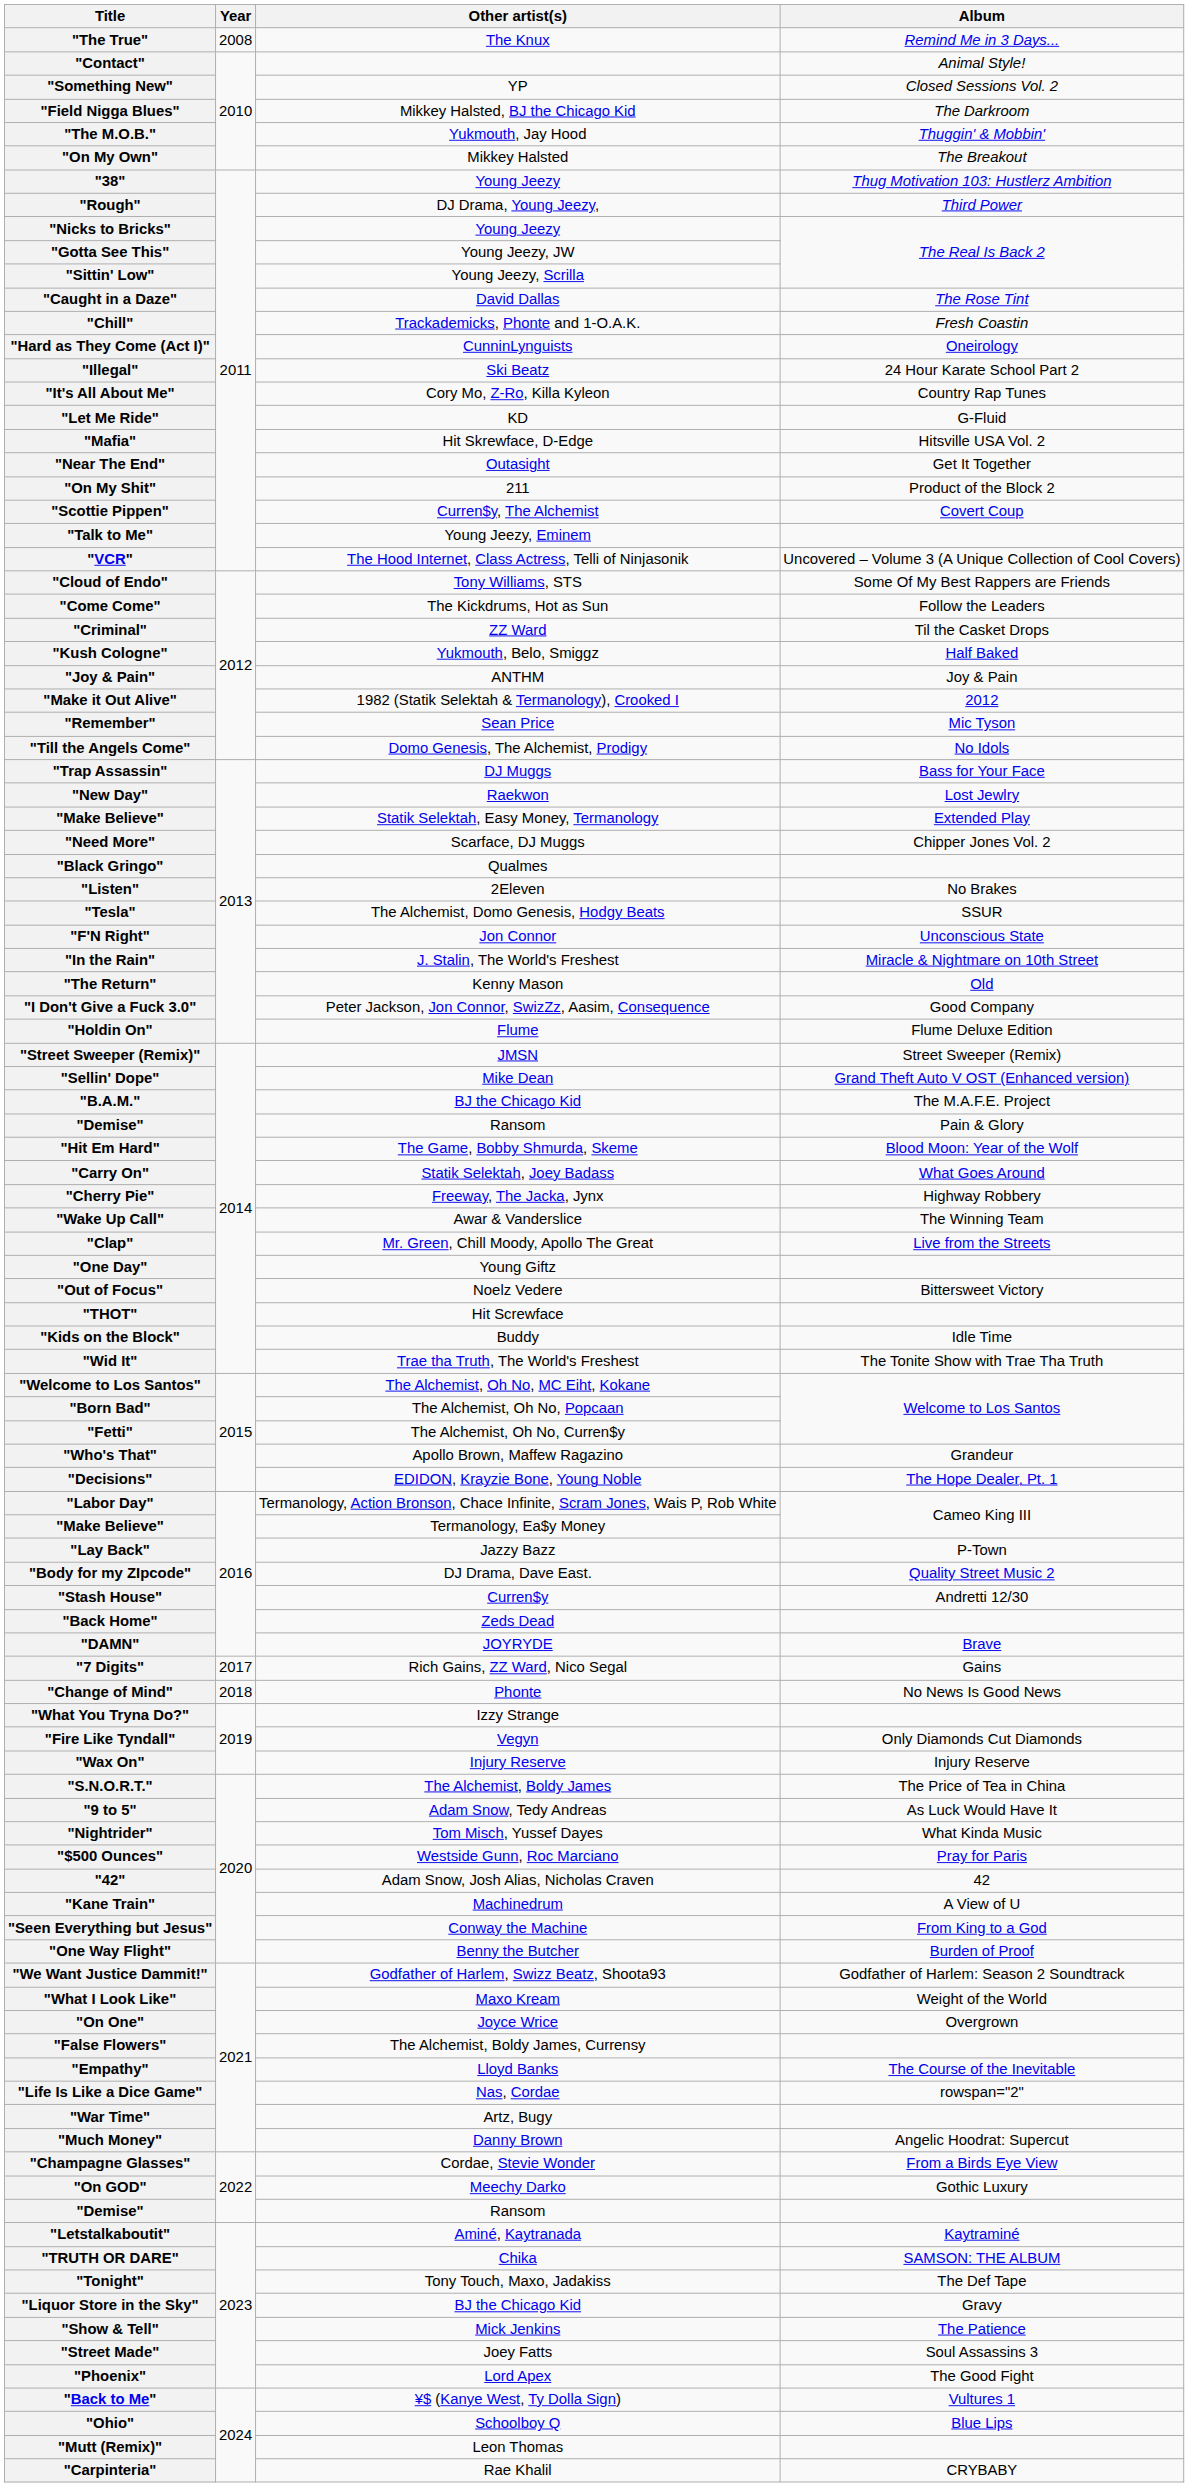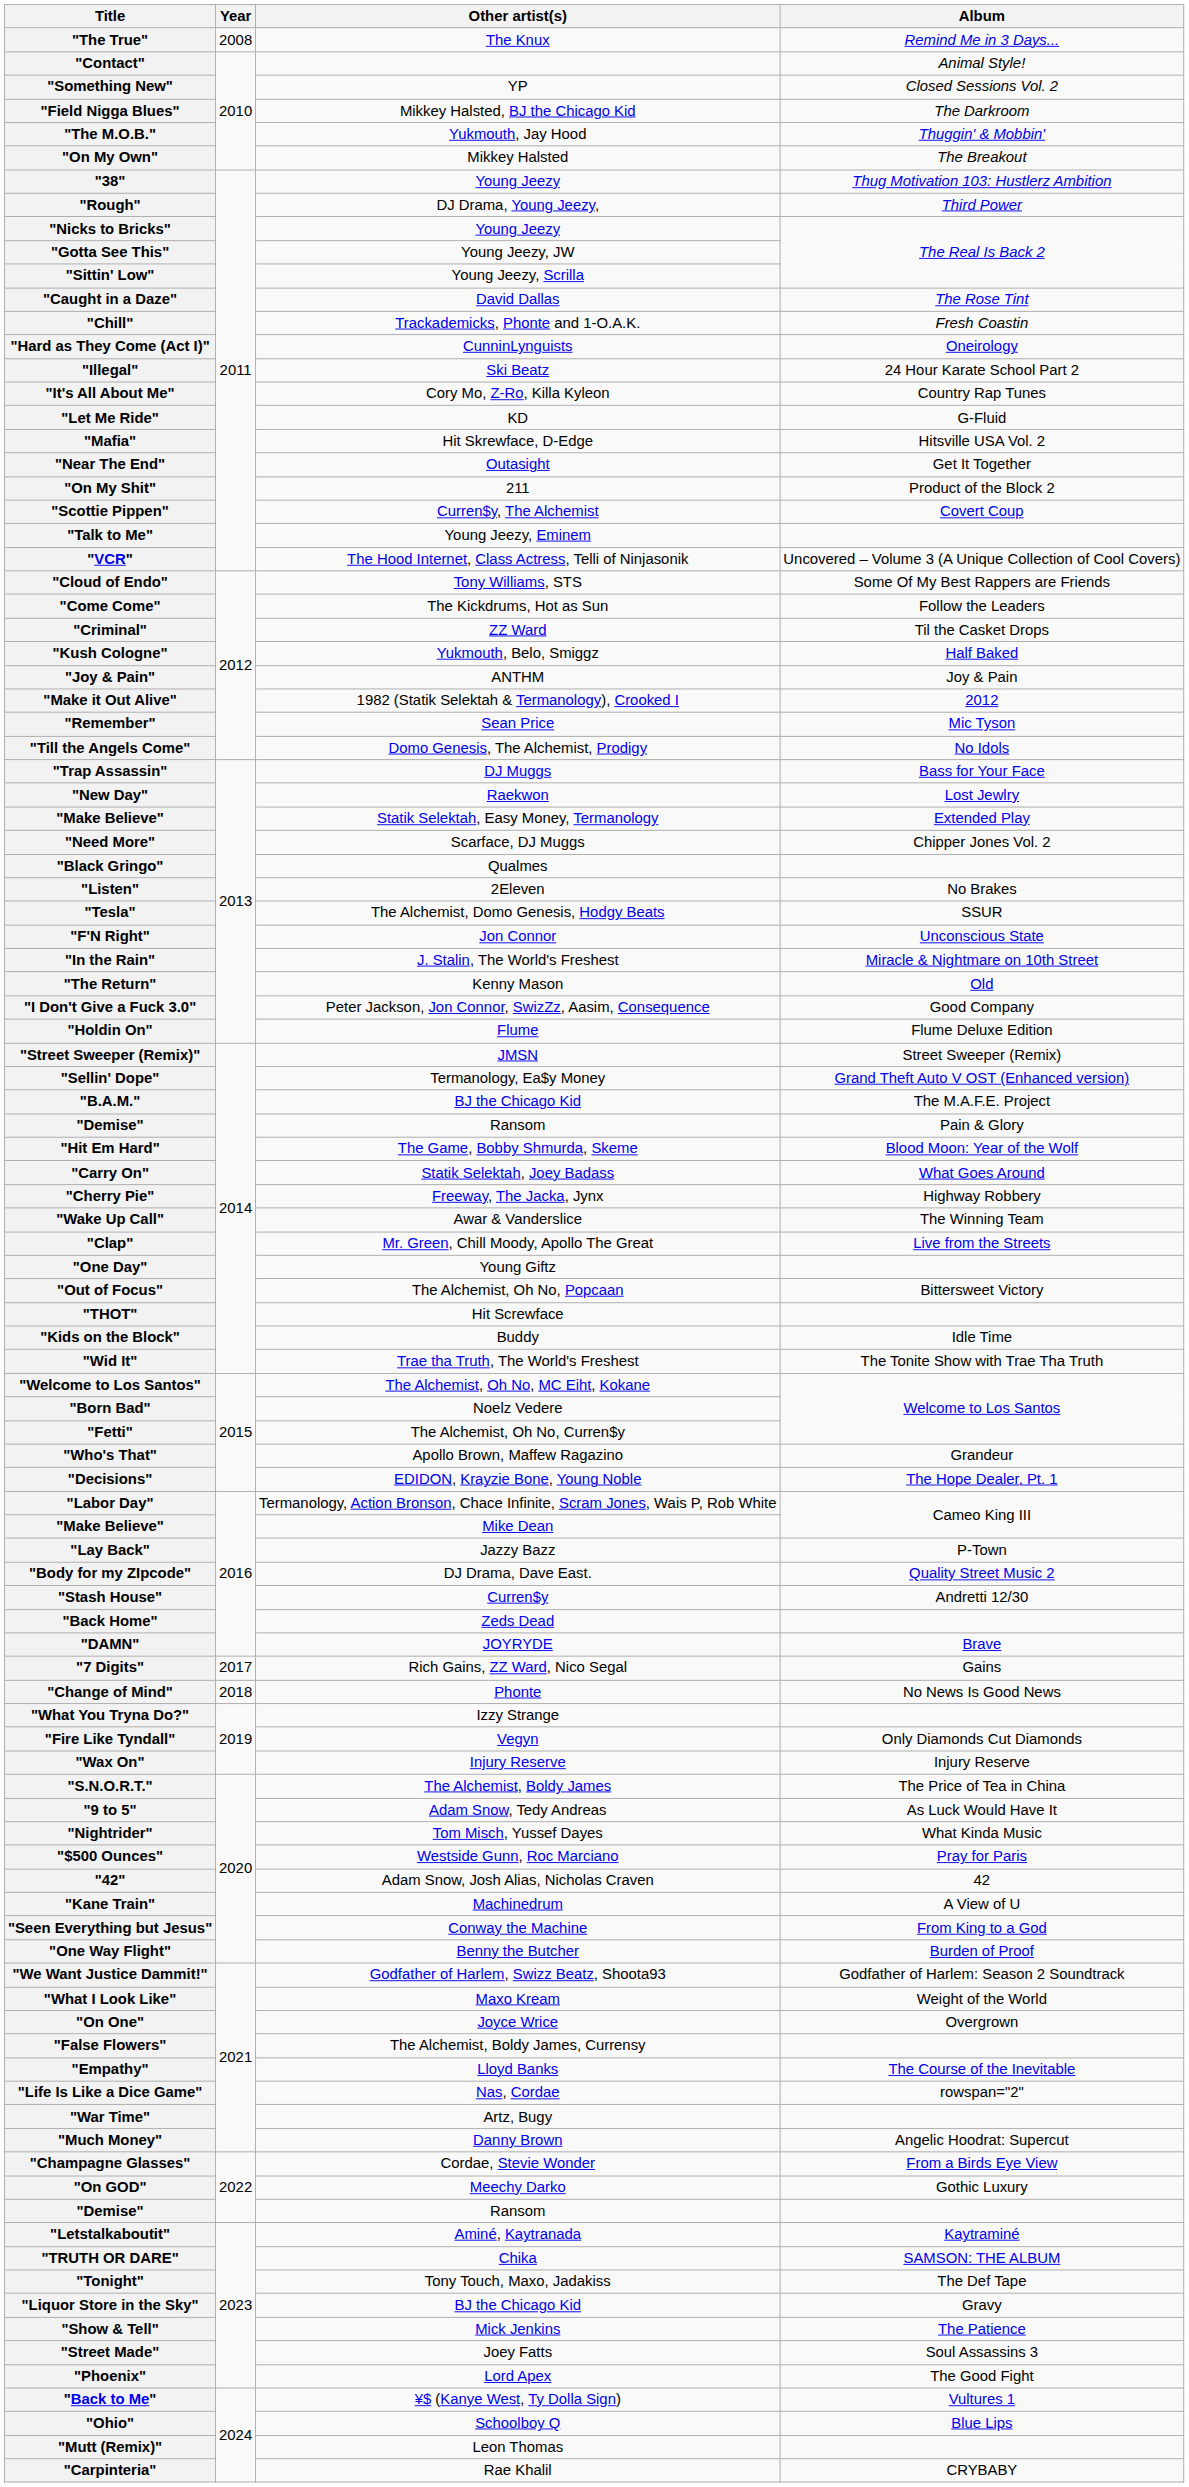(518, 1078) Mike Dean -> (518, 1078) Termanology, Ea$y Money
(518, 1290) Noelz Vedere -> (518, 1290) The Alchemist, Oh No, Popcaan
(518, 1408) The Alchemist, Oh No, Popcaan -> (518, 1408) Noelz Vedere
(518, 1526) Termanology, Ea$y Money -> (518, 1526) Mike Dean
